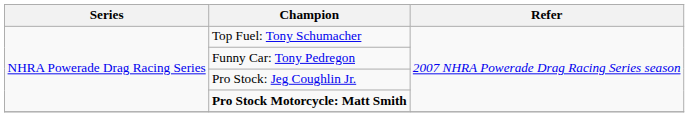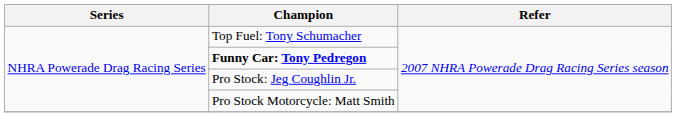(283, 57) normal -> (289, 57) bold
(309, 100) bold -> (303, 100) normal
